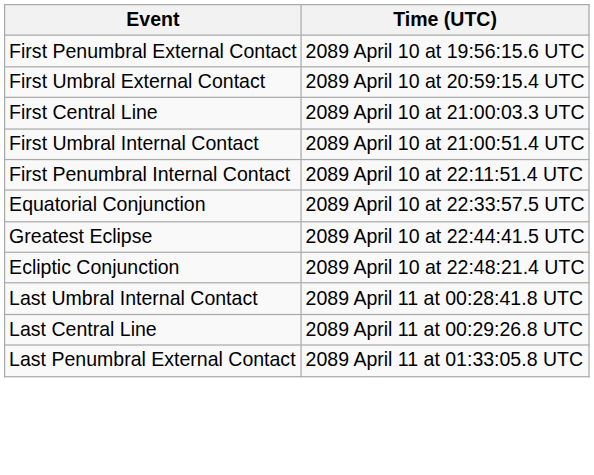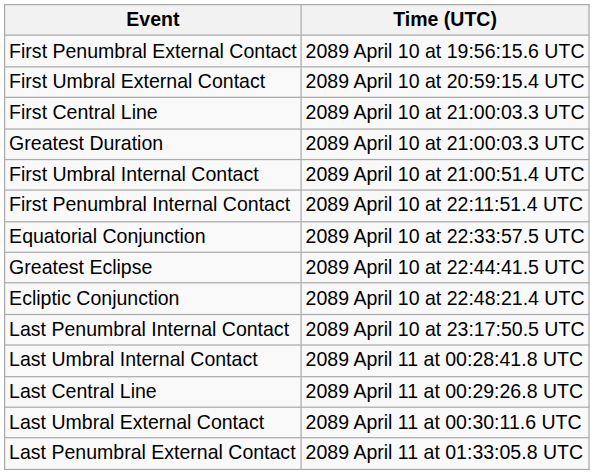+ row: (86, 143)
+ row: (149, 329)
+ row: (137, 422)
